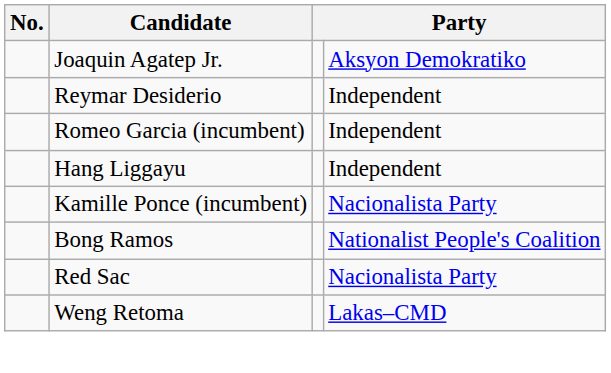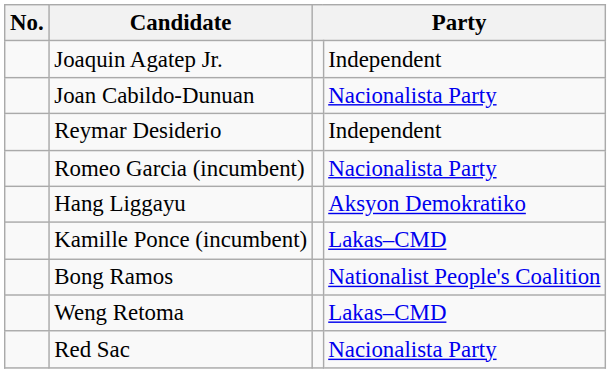(427, 58) Aksyon Demokratiko -> (385, 58) Independent
+ row: (154, 95)
(385, 131) Independent -> (412, 167) Nacionalista Party
(385, 167) Independent -> (427, 204) Aksyon Demokratiko
(412, 204) Nacionalista Party -> (387, 240) Lakas–CMD
rows swapped: (119, 312) <-> (92, 276)
